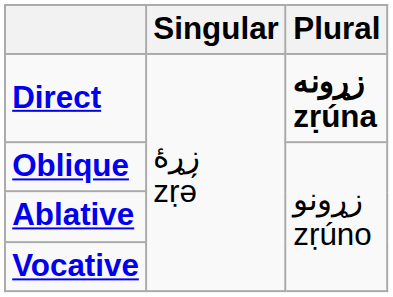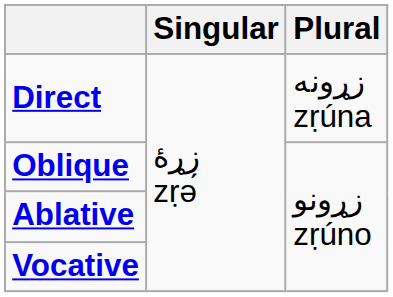(335, 98) bold -> (332, 98) normal
